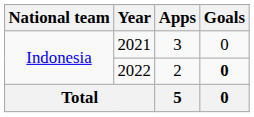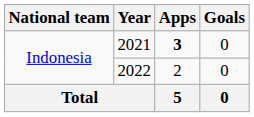(177, 44) normal -> (177, 44) bold
(224, 71) bold -> (224, 71) normal
